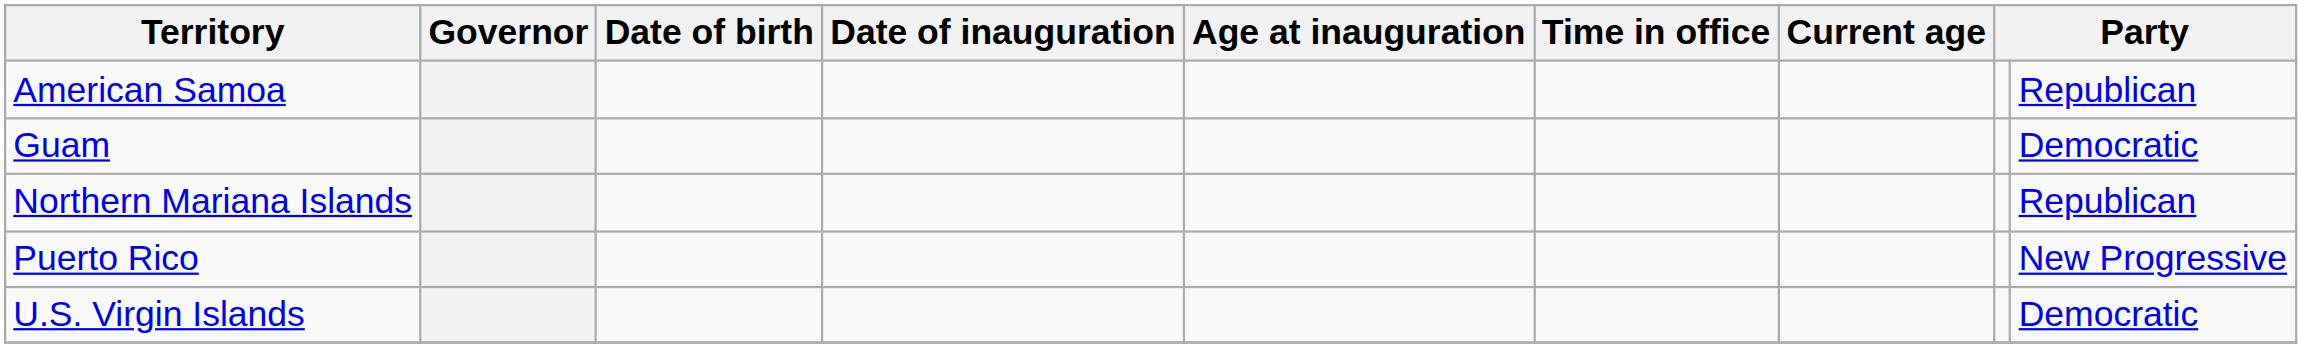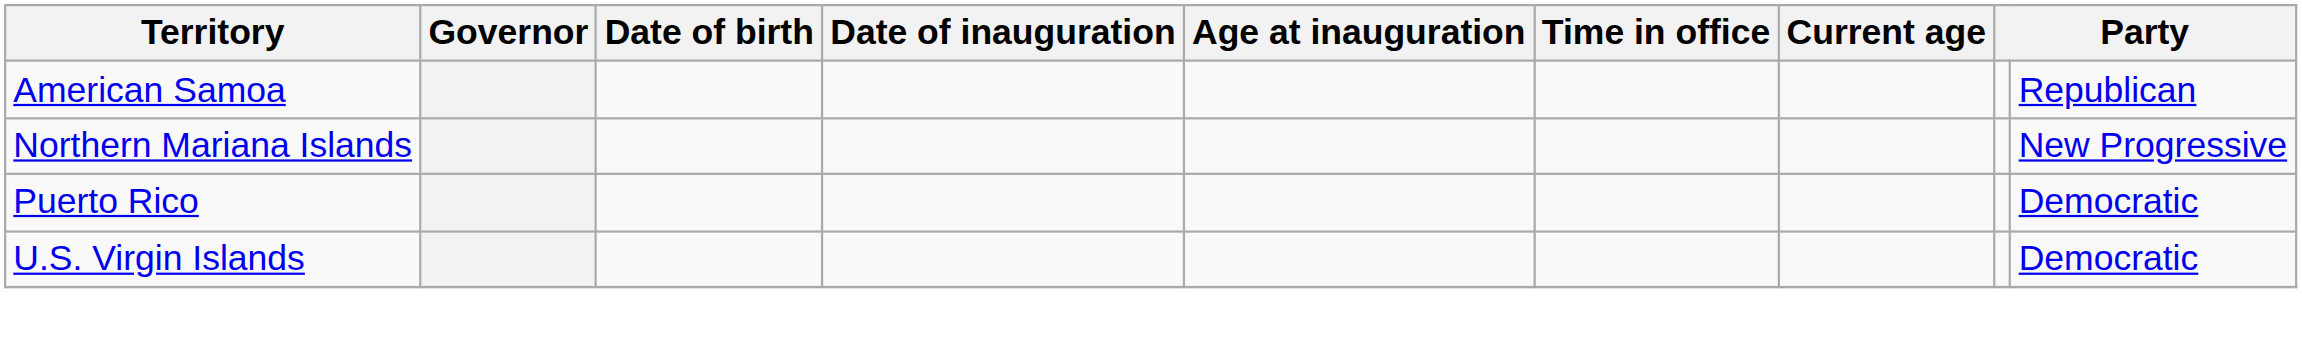- row: (62, 145)
(2108, 201) Republican -> (2153, 145) New Progressive
(2153, 257) New Progressive -> (2108, 201) Democratic
